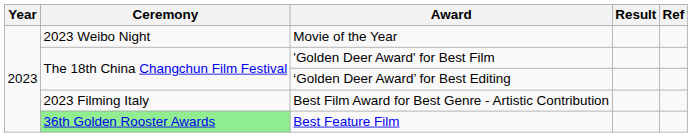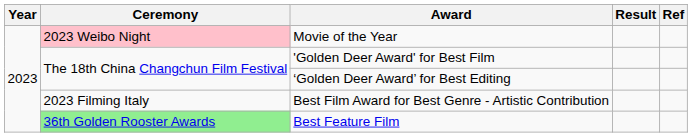(97, 36) no background -> (97, 36) pink background
